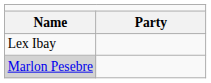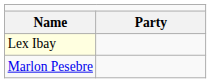(32, 44) no background -> (32, 44) lightyellow background
(50, 67) lightgrey background -> (50, 67) no background
